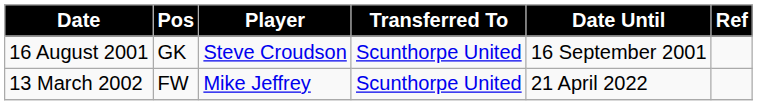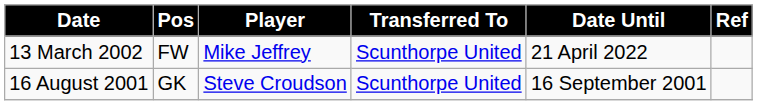rows swapped: (79, 52) <-> (76, 83)
